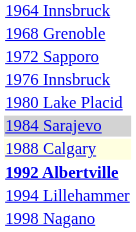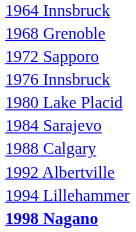(53, 126) lightgrey background -> (53, 126) no background
(51, 149) lightyellow background -> (51, 149) no background
(62, 172) bold -> (60, 172) normal
(50, 218) normal -> (52, 218) bold
